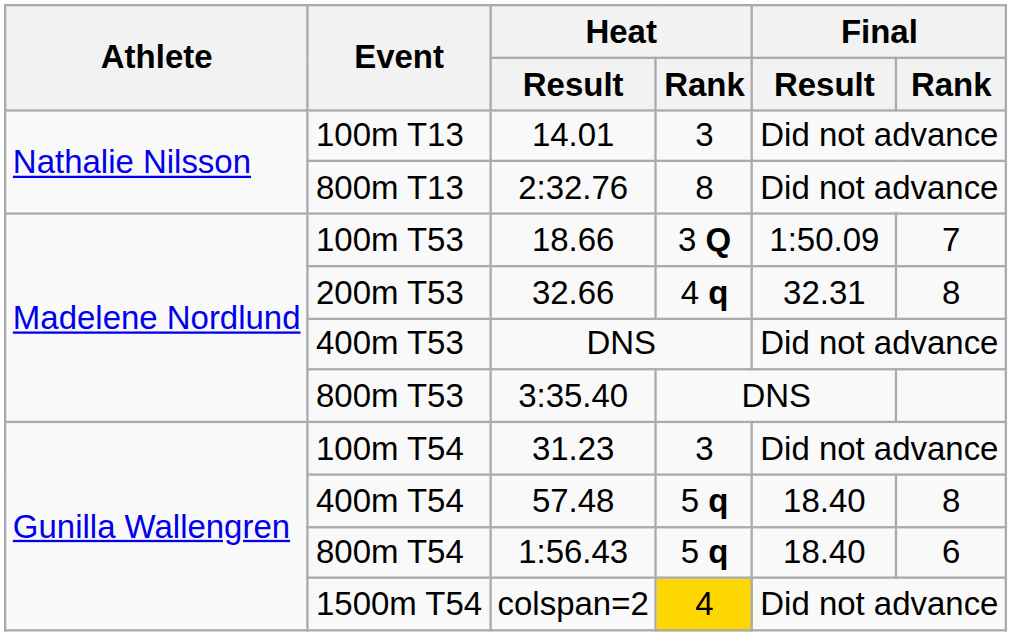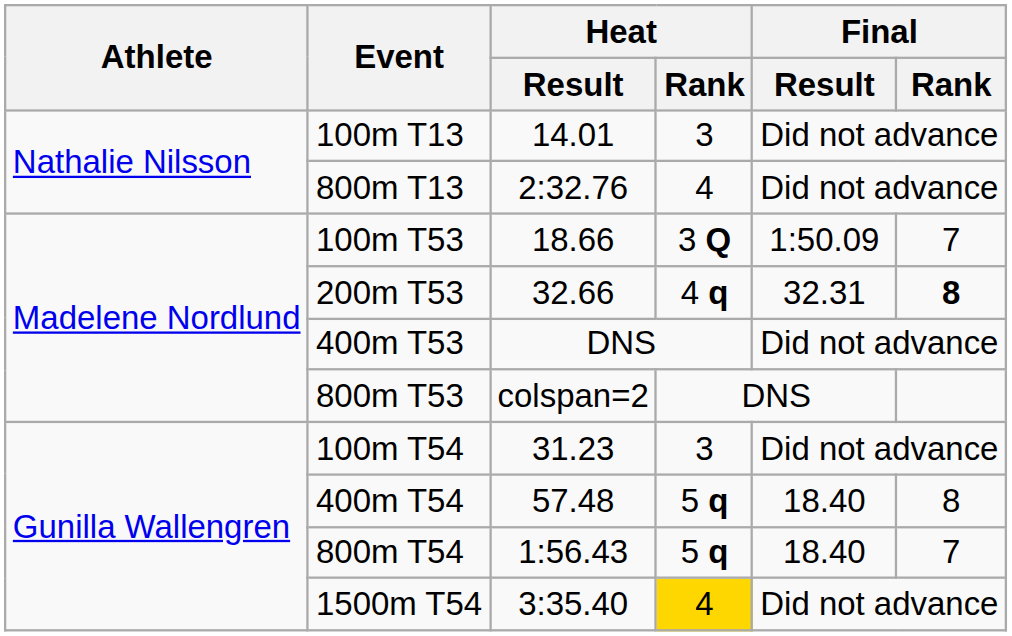(705, 188) 8 -> (705, 188) 4
(951, 292) normal -> (951, 292) bold
(573, 396) 3:35.40 -> (573, 396) colspan=2
(951, 553) 6 -> (951, 553) 7
(573, 605) colspan=2 -> (573, 605) 3:35.40
